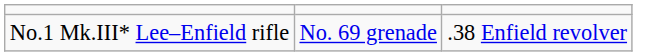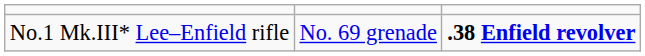(537, 32) normal -> (541, 32) bold
